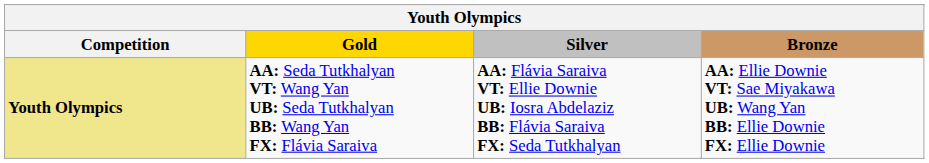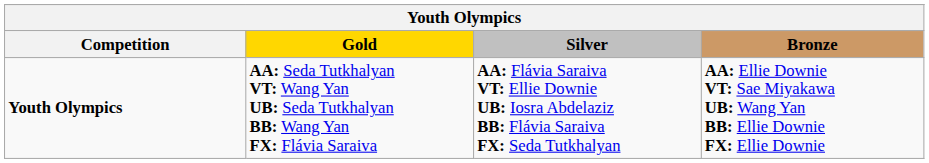(65, 107) khaki background -> (65, 107) no background
